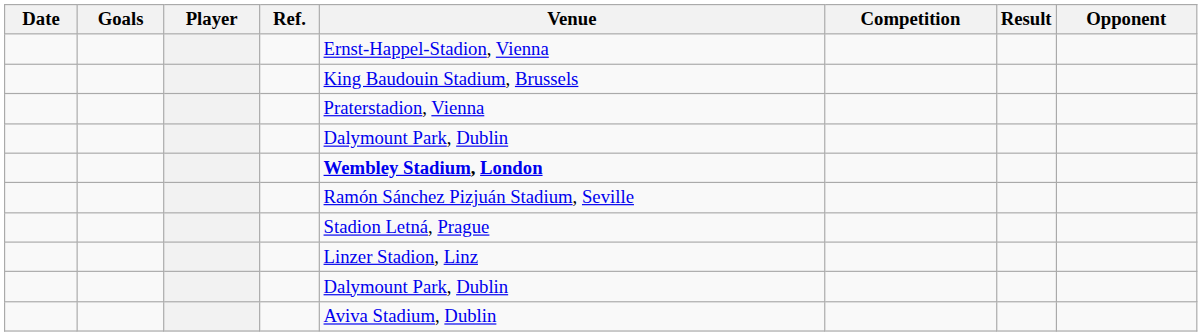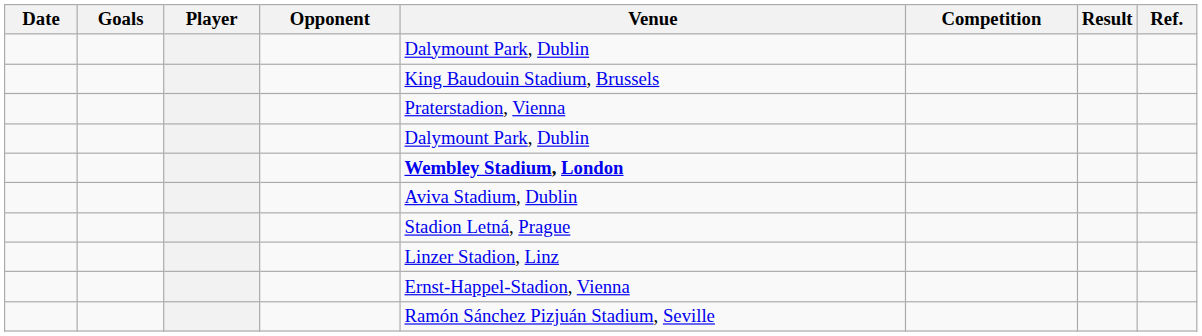columns swapped: (1126, 19) <-> (289, 19)
(436, 49) Ernst-Happel-Stadion, Vienna -> (497, 49) Dalymount Park, Dublin
(479, 197) Ramón Sánchez Pizjuán Stadium, Seville -> (491, 197) Aviva Stadium, Dublin
(416, 286) Dalymount Park, Dublin -> (517, 286) Ernst-Happel-Stadion, Vienna
(410, 316) Aviva Stadium, Dublin -> (560, 316) Ramón Sánchez Pizjuán Stadium, Seville
